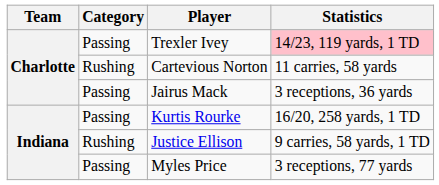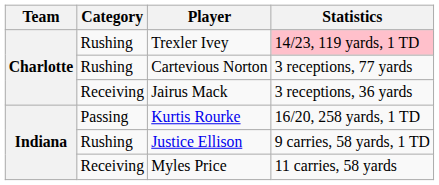(106, 42) Passing -> (107, 42) Rushing
(336, 67) 11 carries, 58 yards -> (344, 67) 3 receptions, 77 yards
(106, 92) Passing -> (112, 92) Receiving
(106, 166) Passing -> (112, 166) Receiving
(344, 166) 3 receptions, 77 yards -> (336, 166) 11 carries, 58 yards
